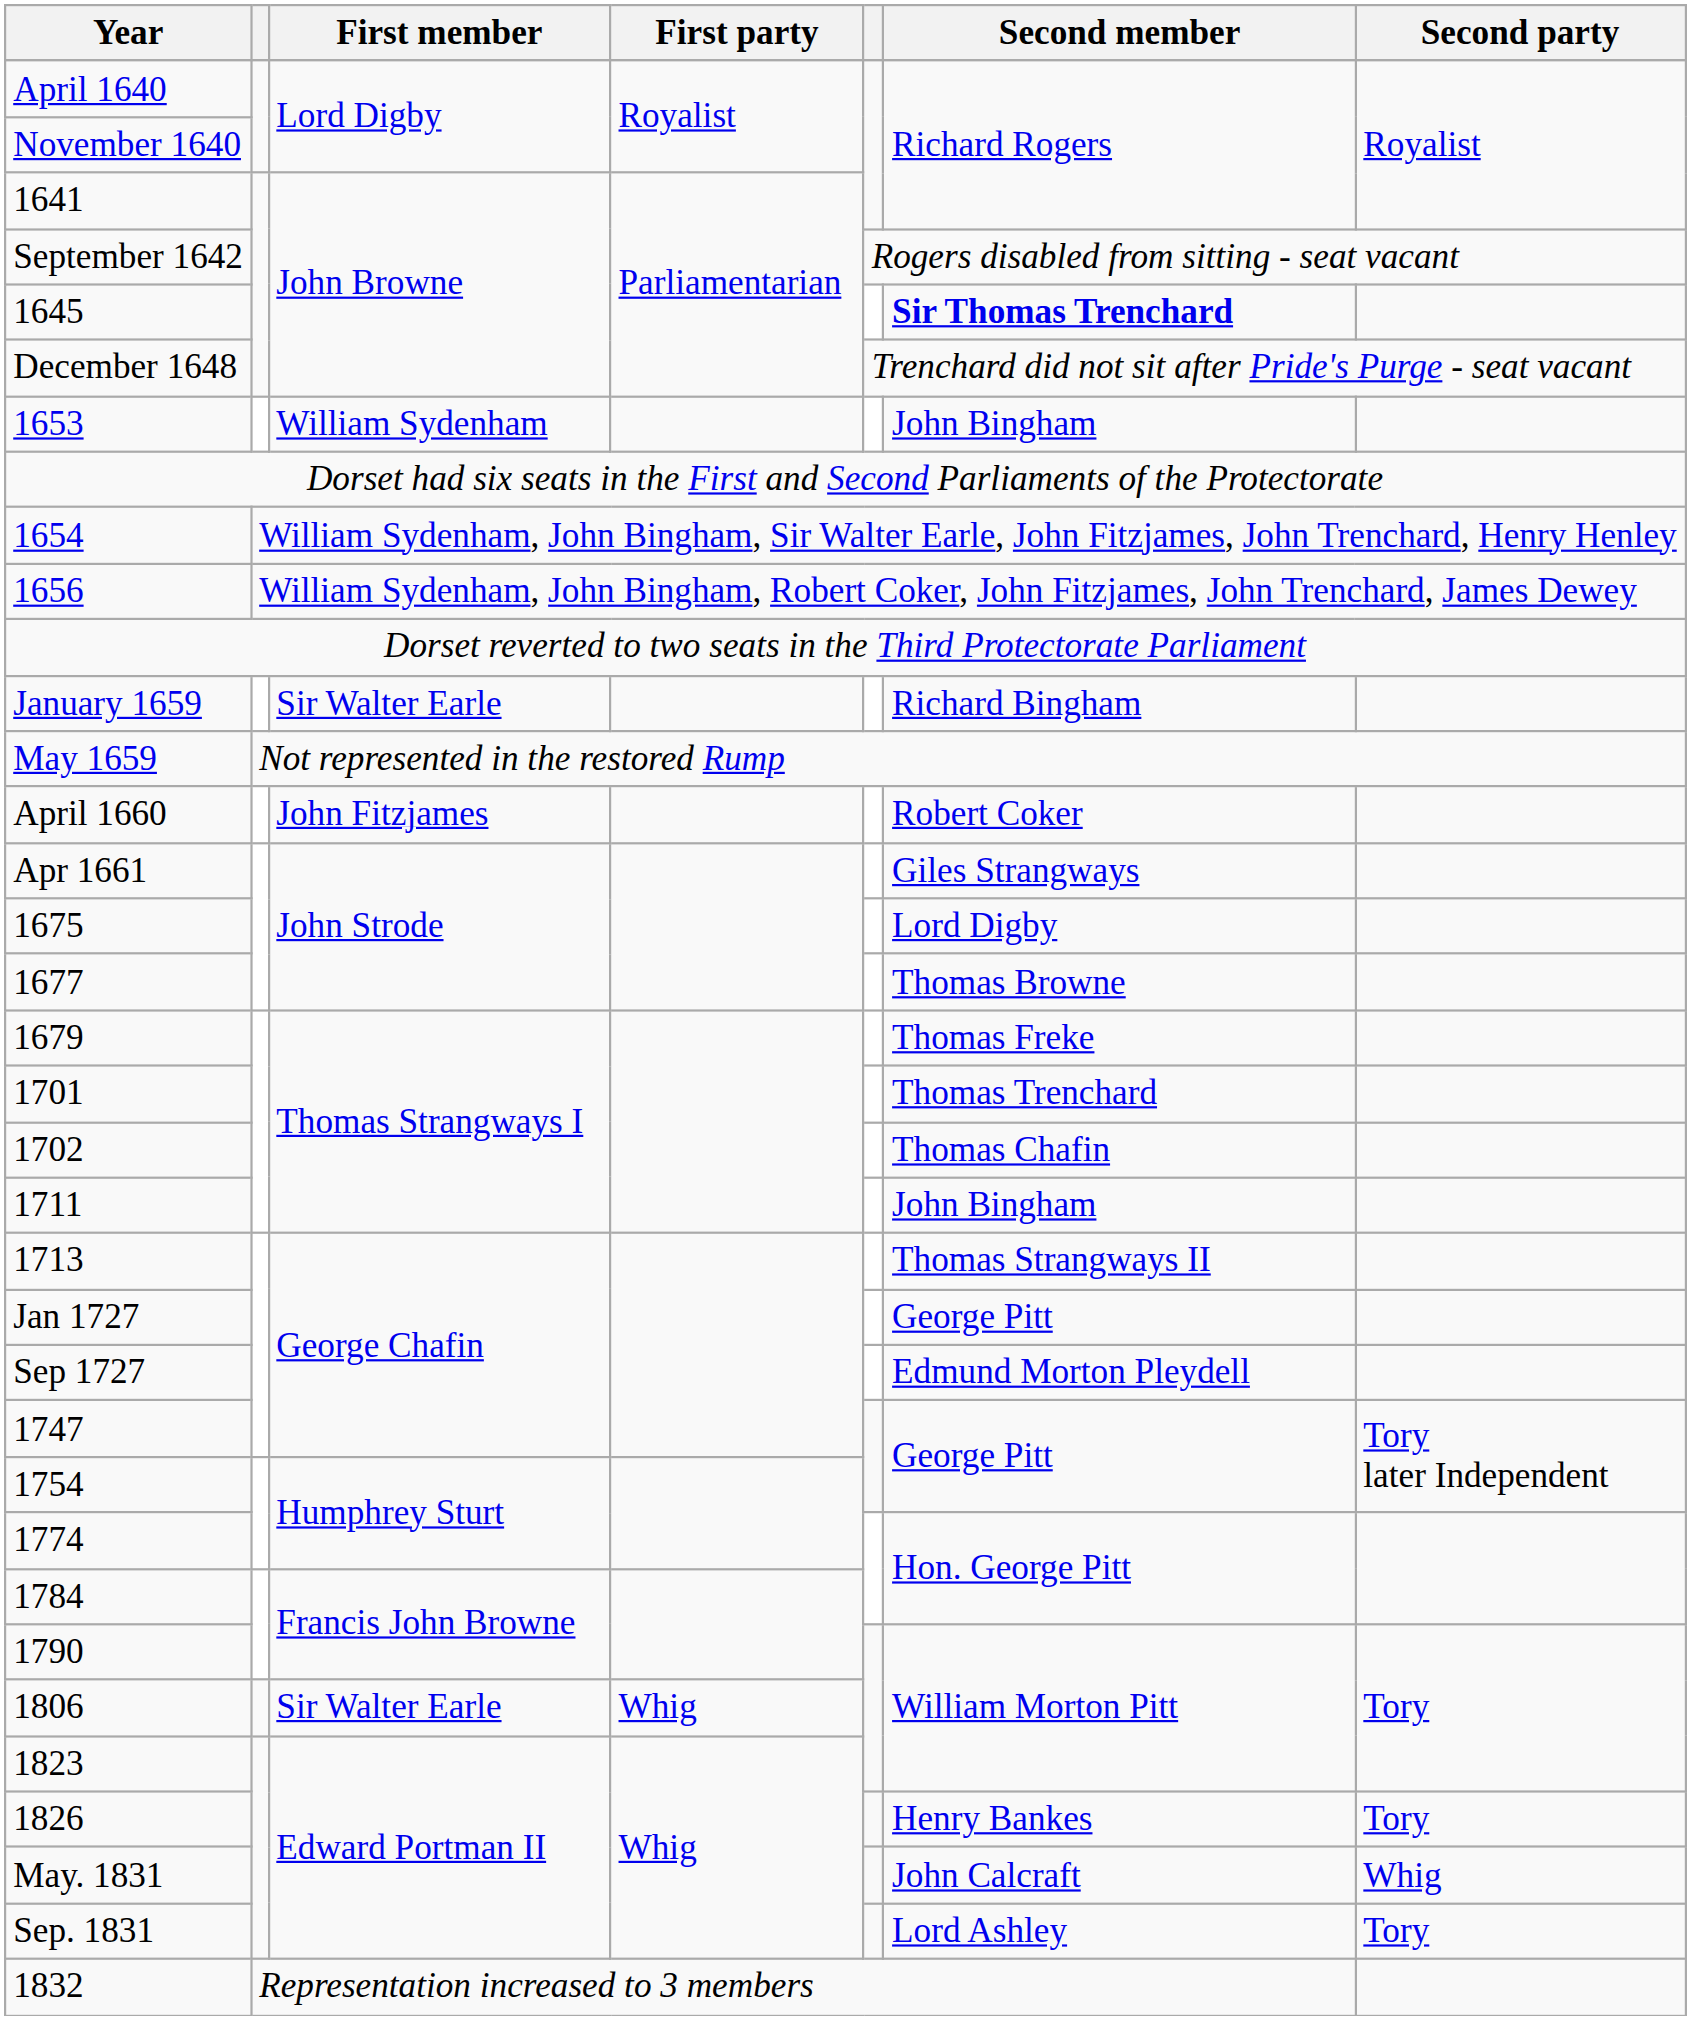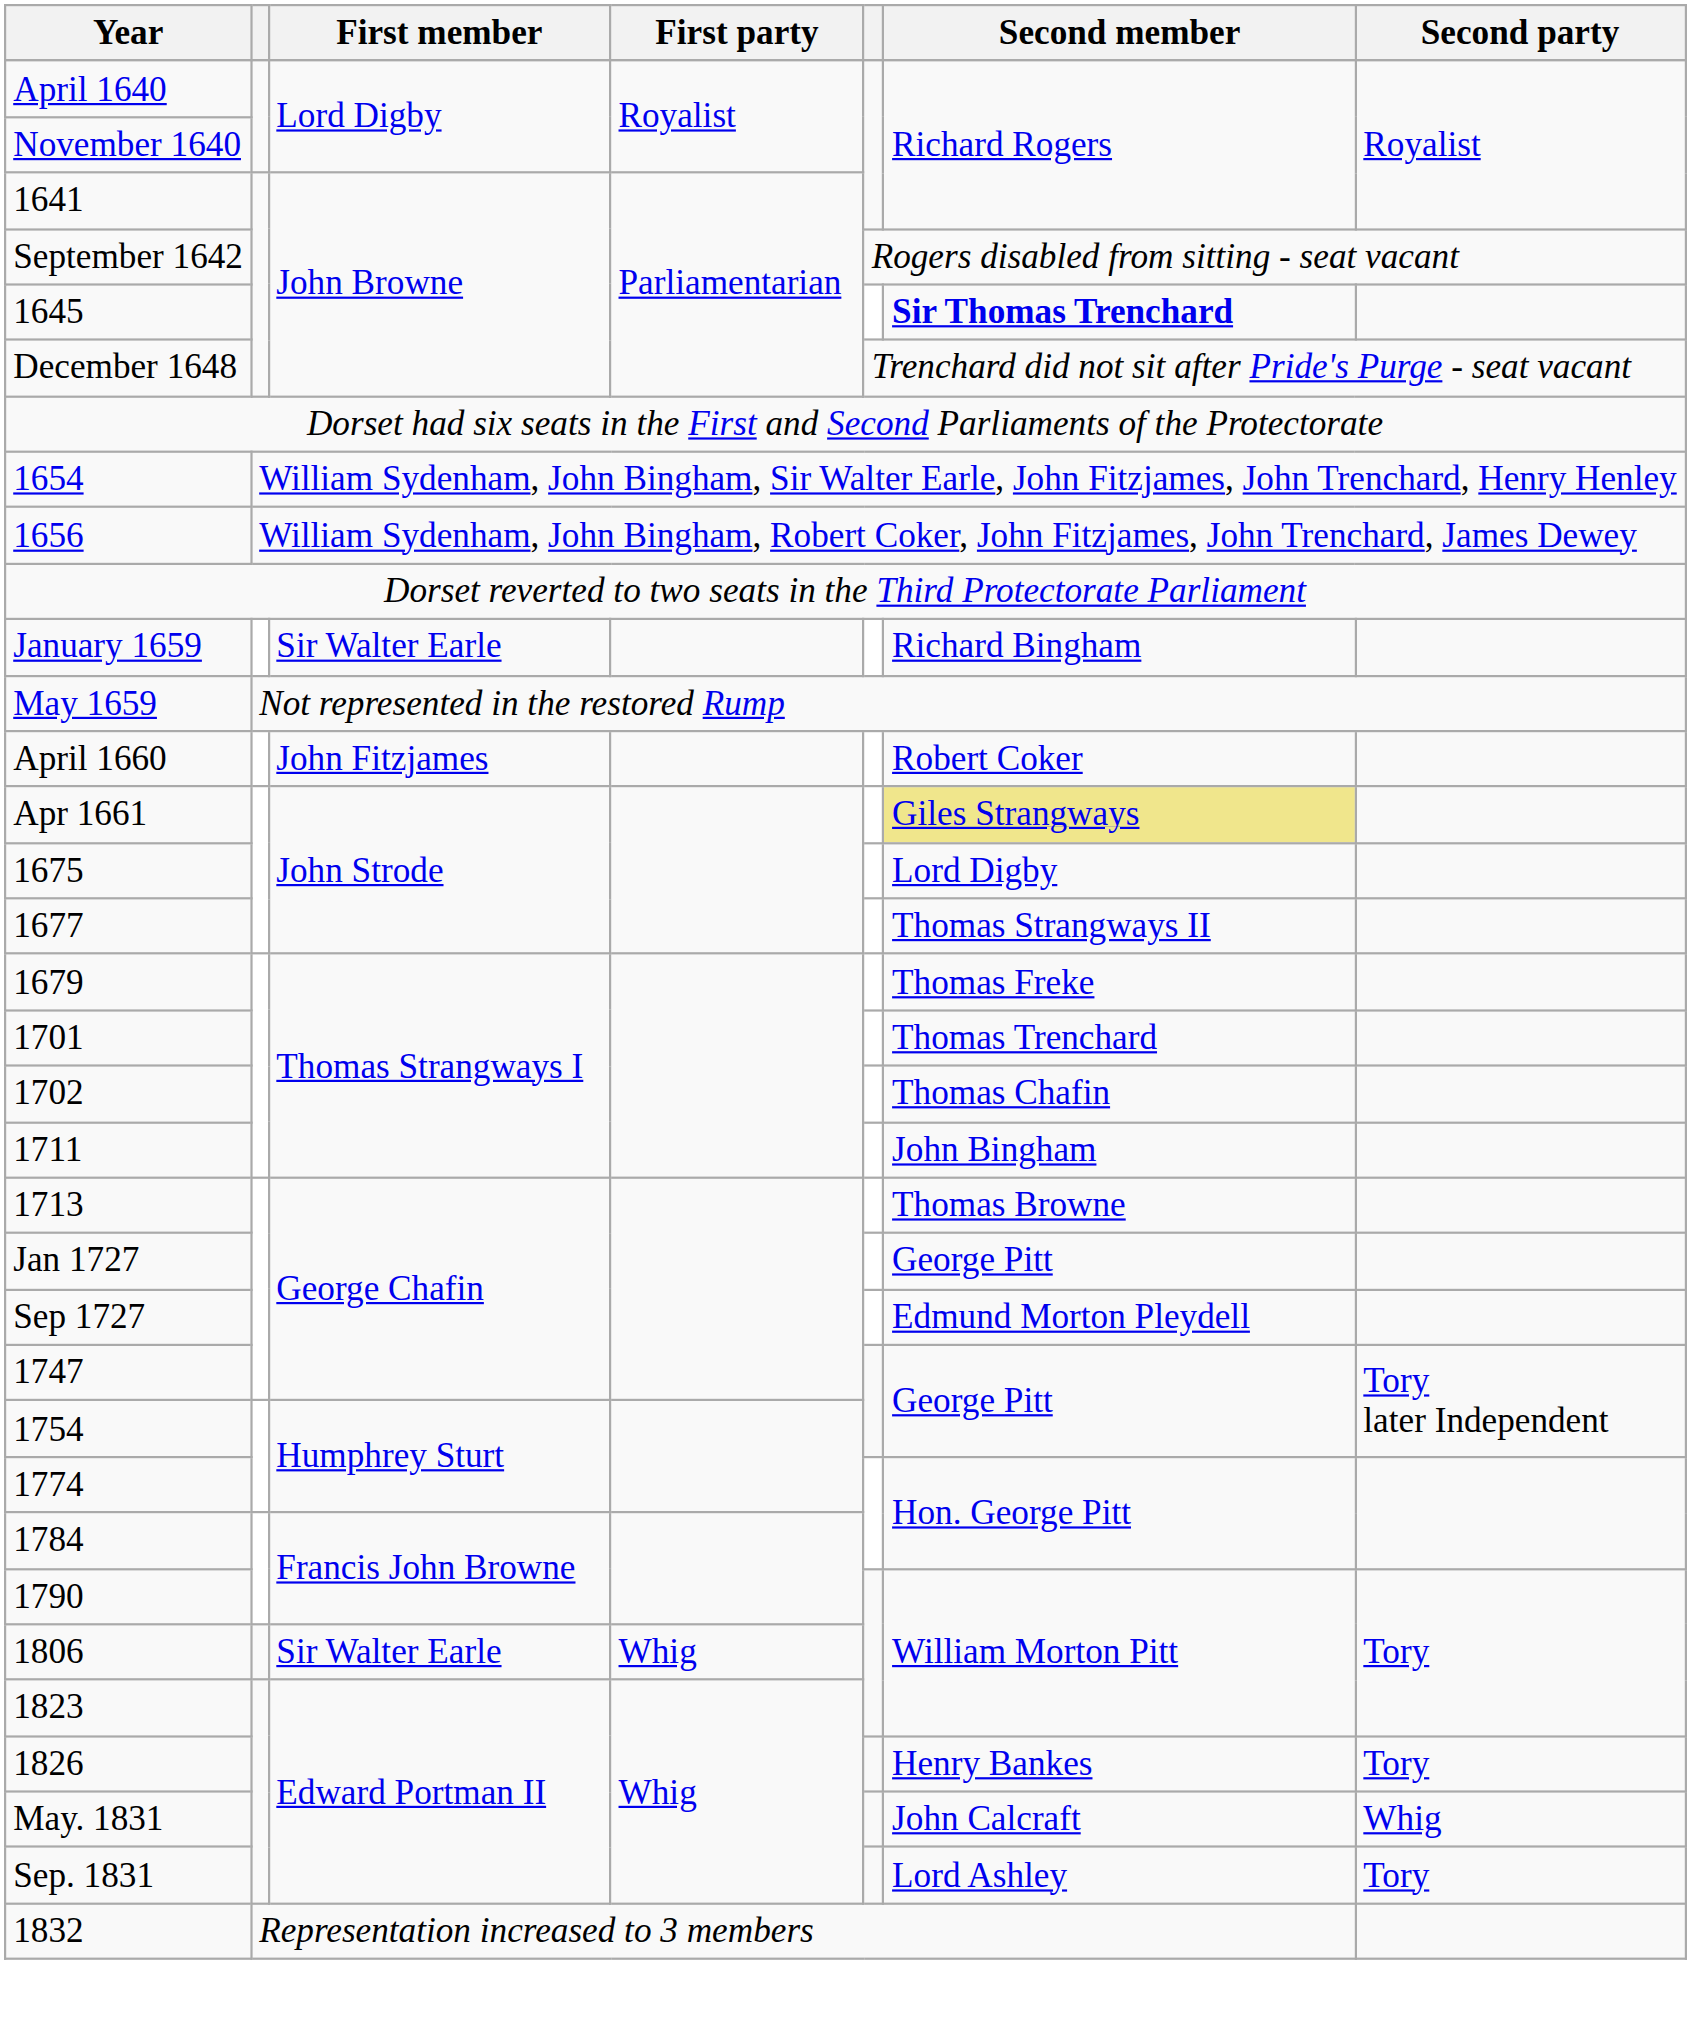- row: (48, 423)
(1016, 869) no background -> (1016, 813) khaki background
(1009, 981) Thomas Browne -> (1051, 925) Thomas Strangways II
(1051, 1260) Thomas Strangways II -> (1009, 1204) Thomas Browne
